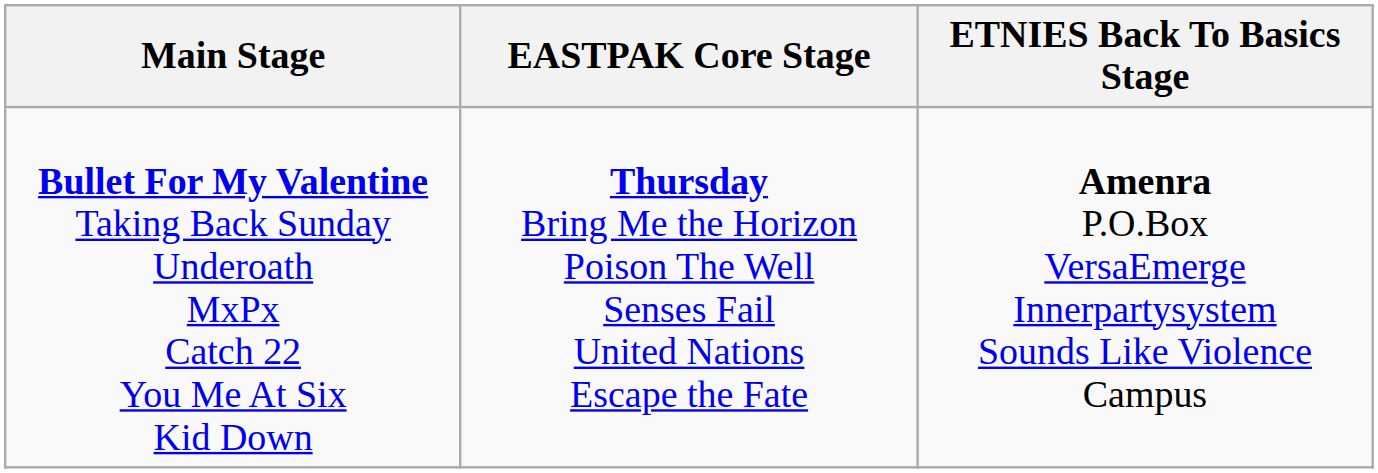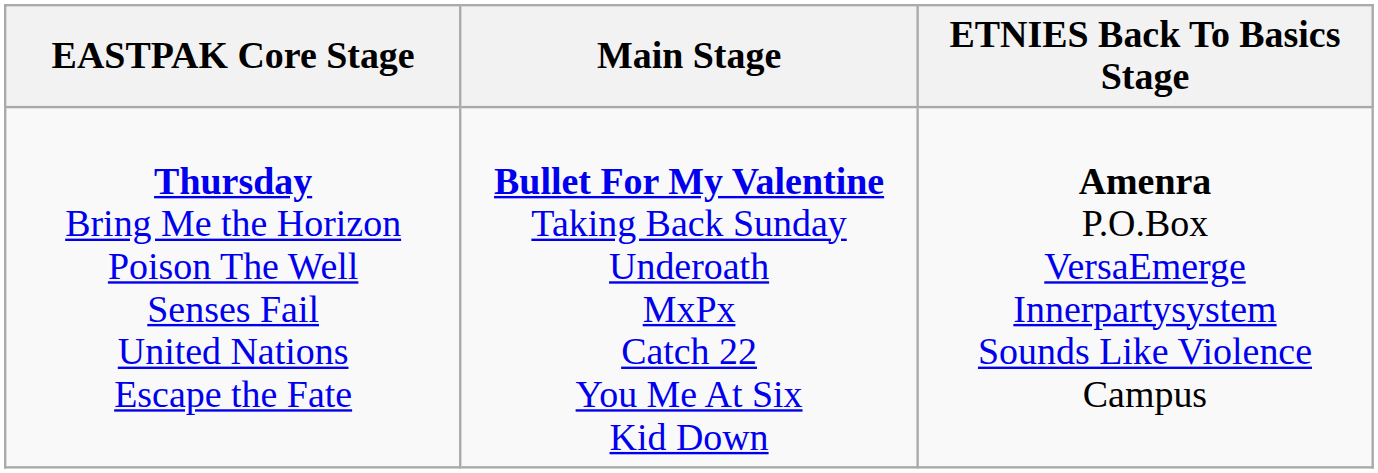columns swapped: (233, 55) <-> (689, 55)
